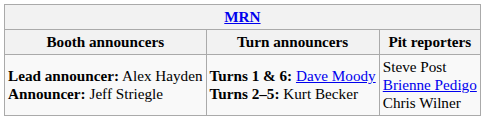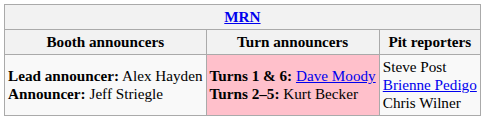(293, 85) no background -> (293, 85) pink background
